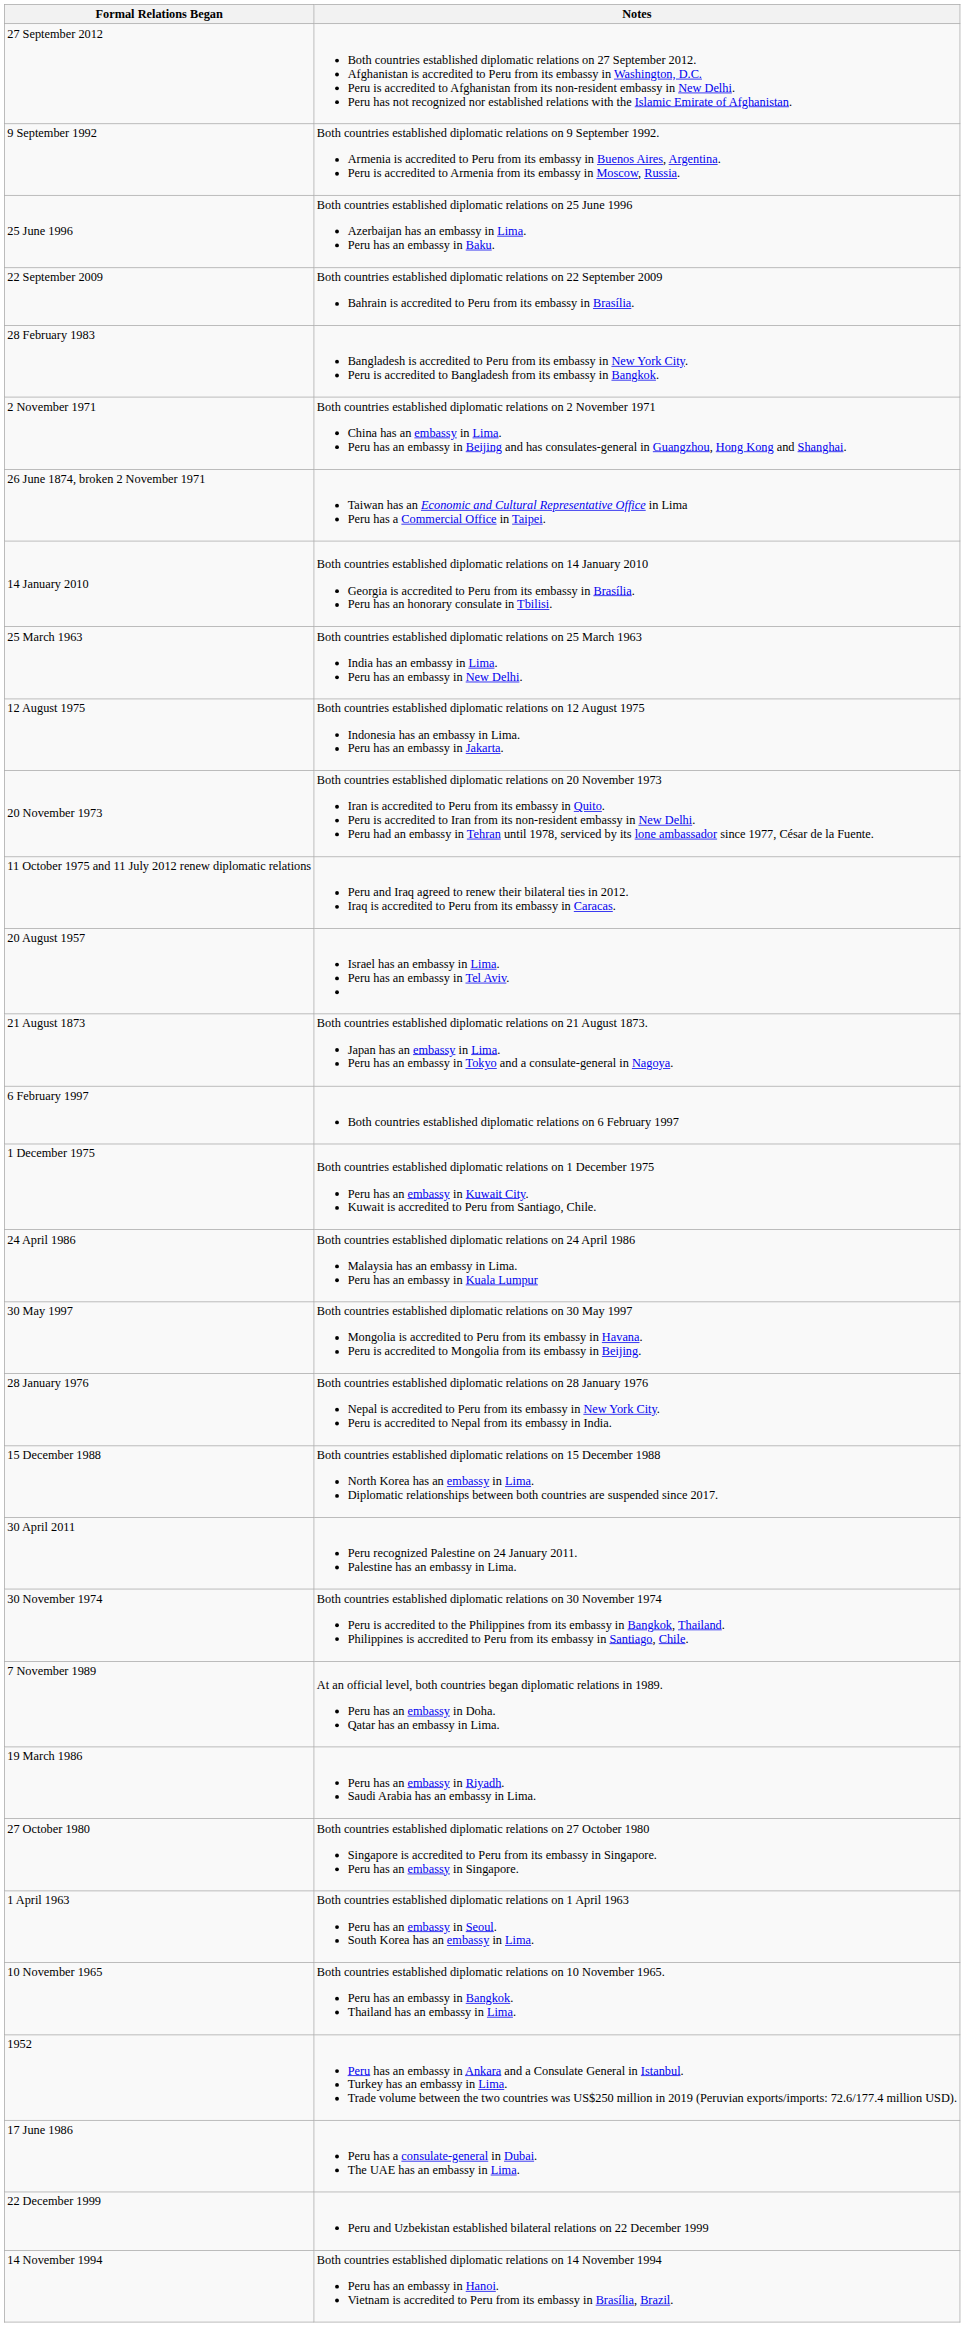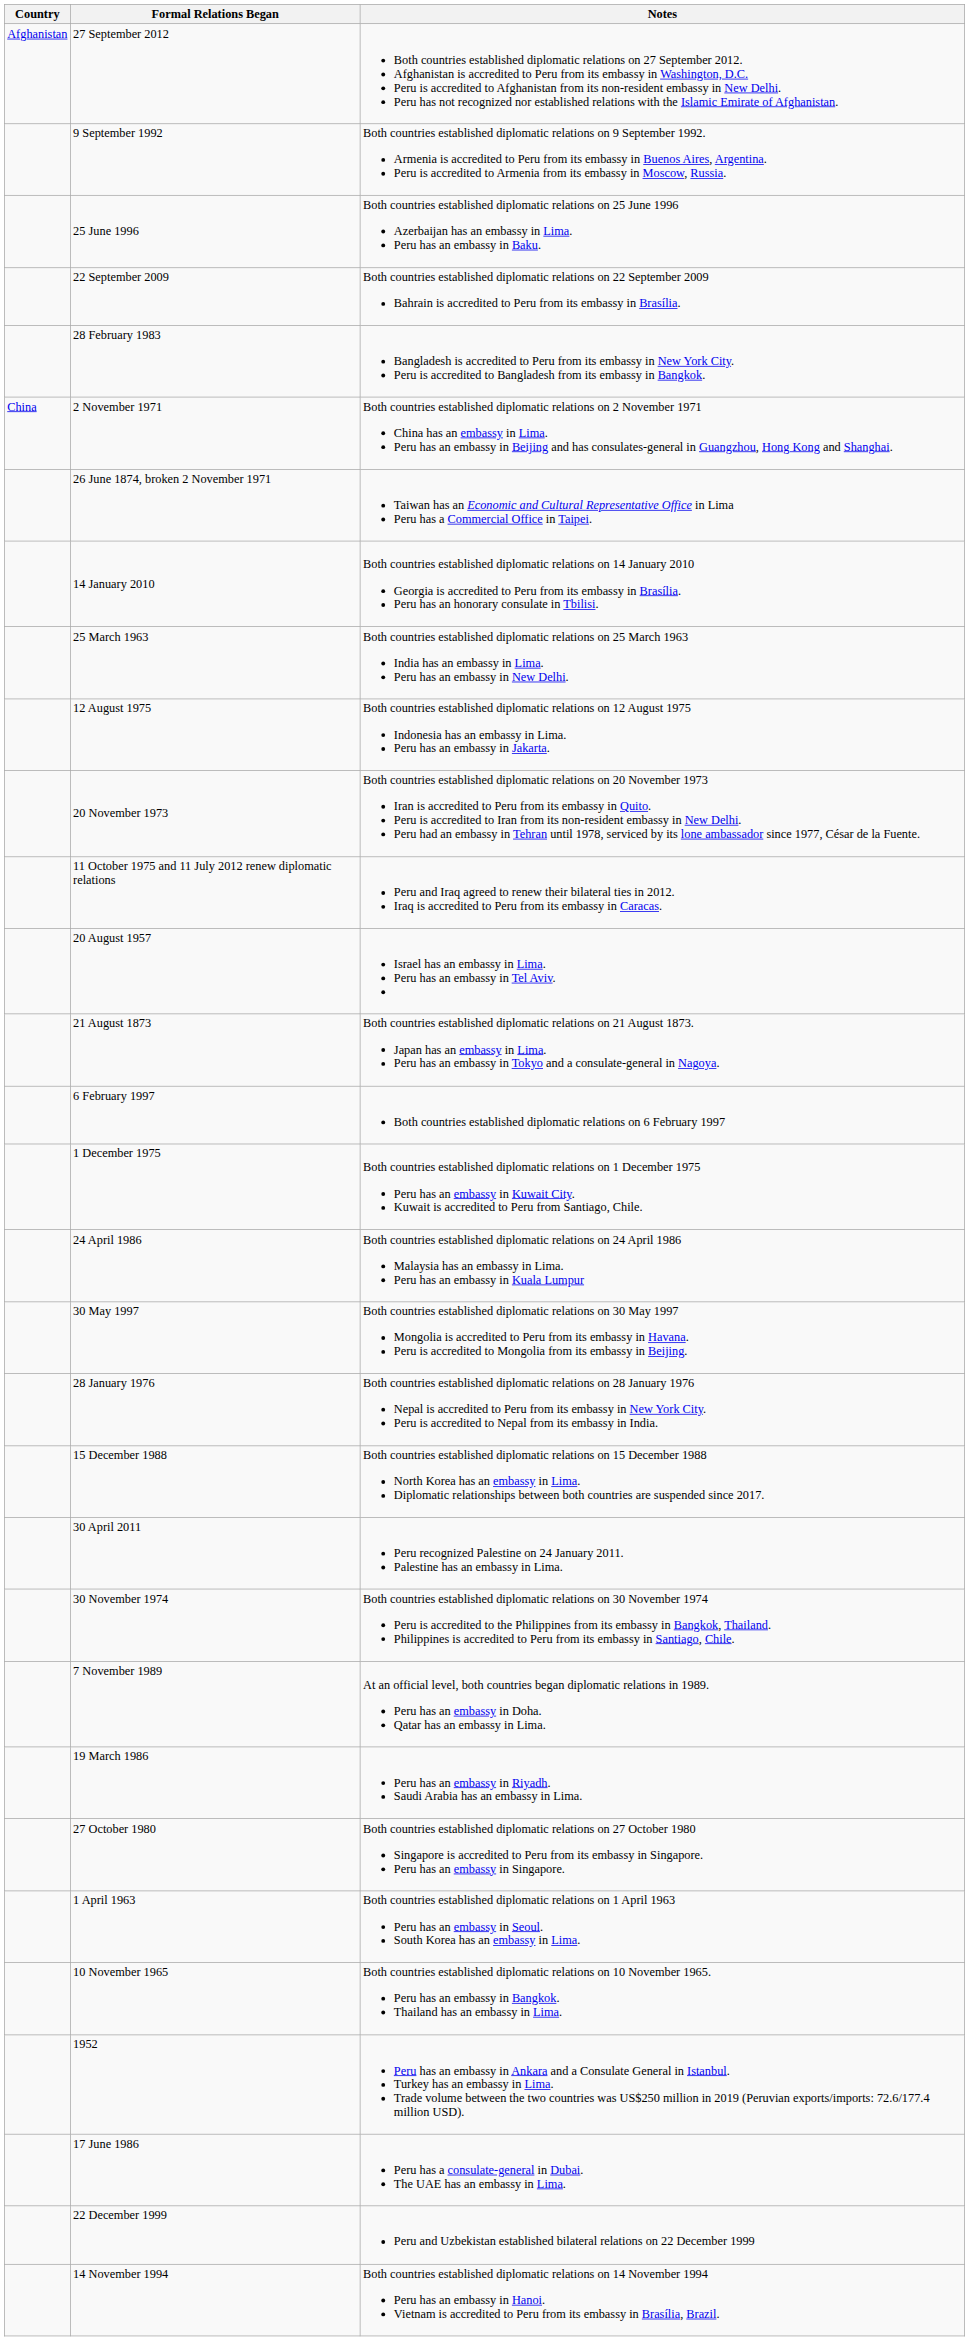+ column: (37, 14)
